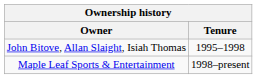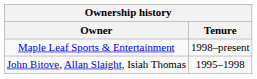rows swapped: (96, 47) <-> (96, 64)
